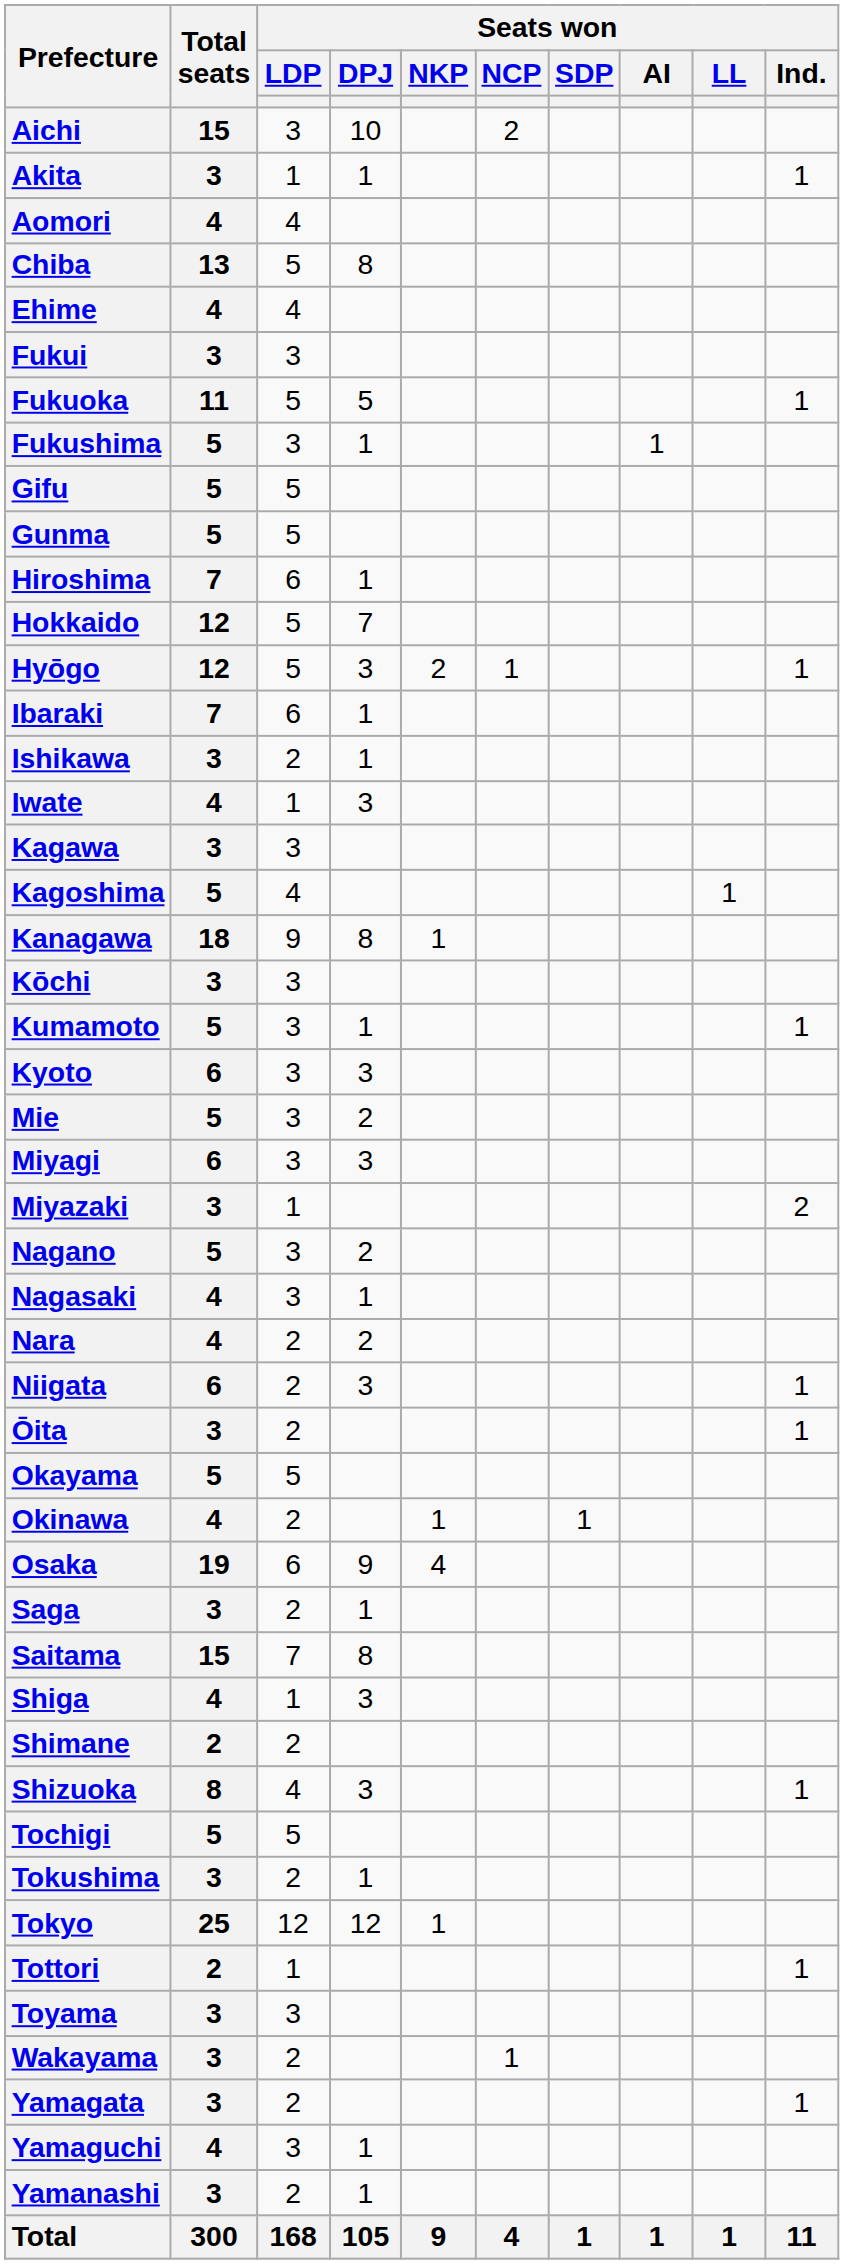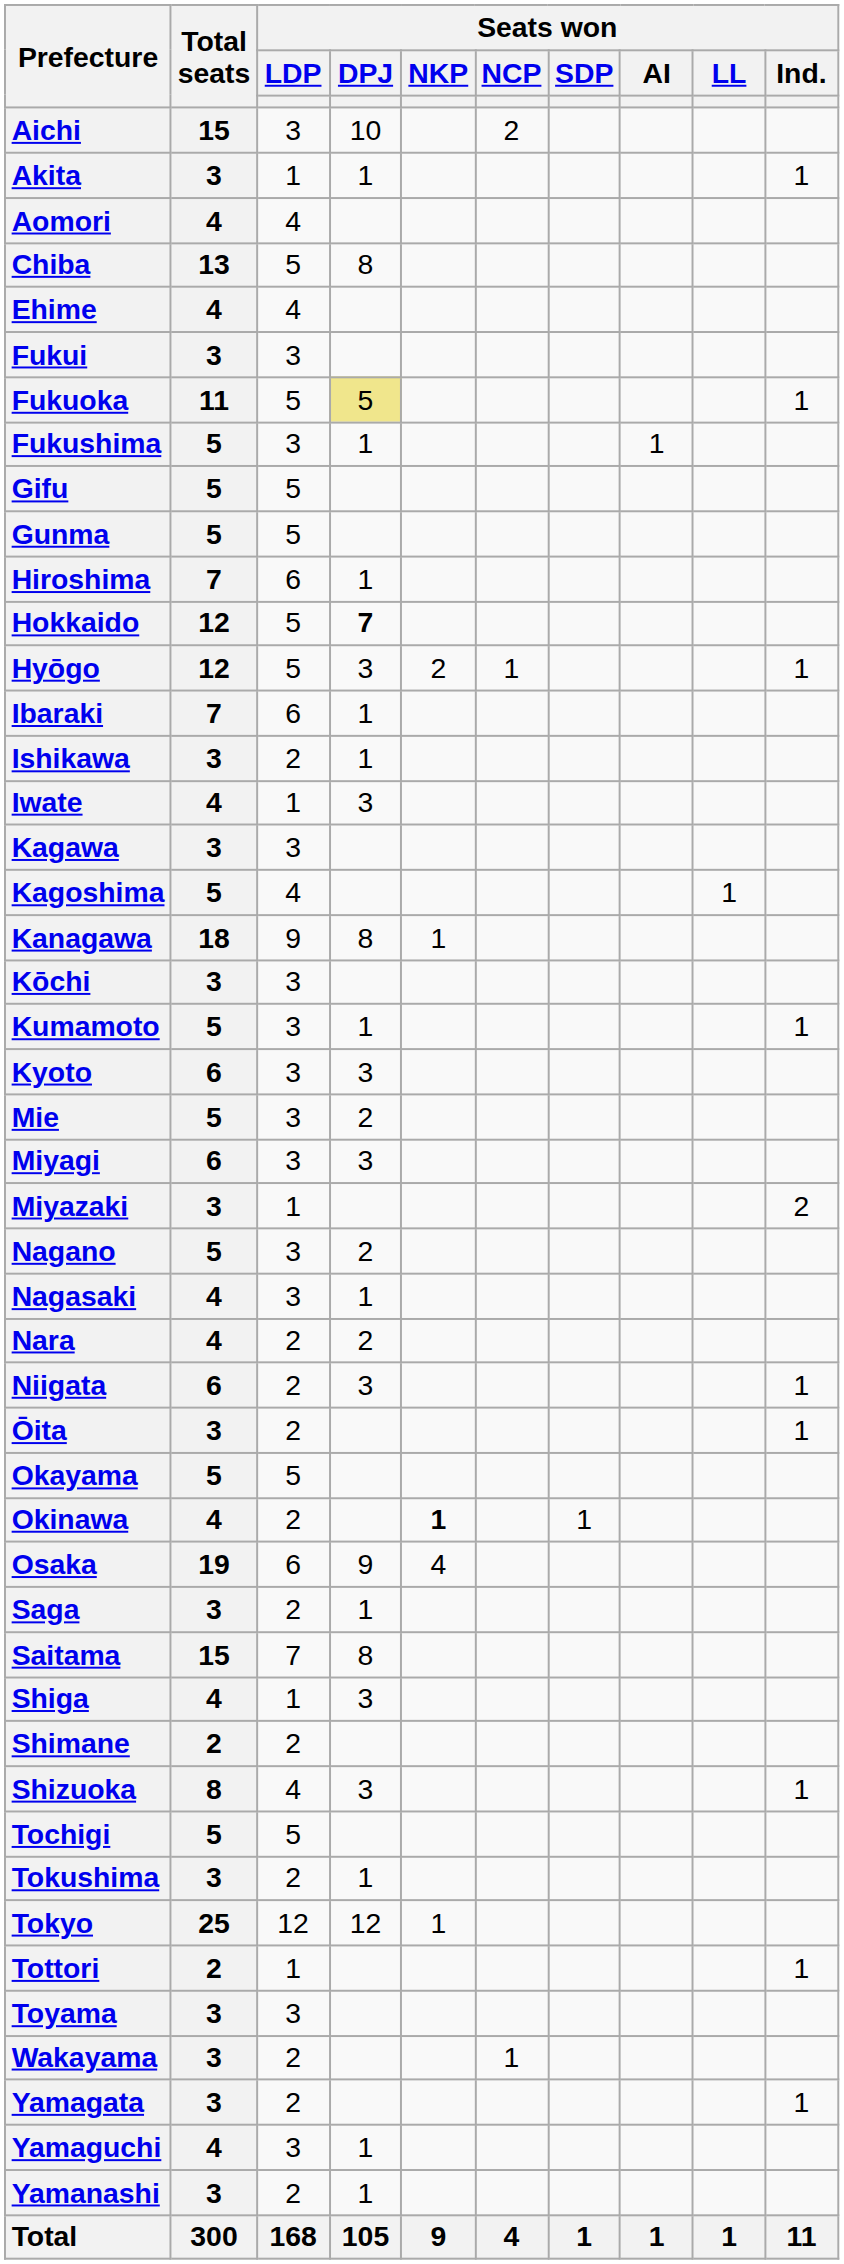(366, 400) no background -> (366, 400) khaki background
(366, 624) normal -> (366, 624) bold
(438, 1520) normal -> (438, 1520) bold
